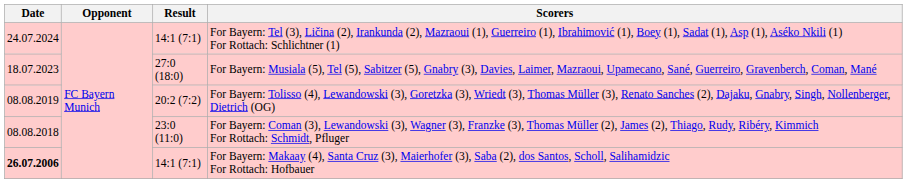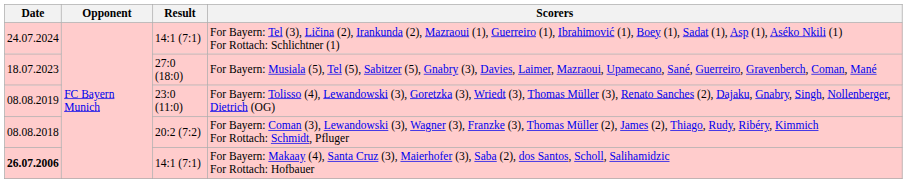(178, 100) 20:2 (7:2) -> (169, 100) 23:0 (11:0)
(169, 132) 23:0 (11:0) -> (178, 132) 20:2 (7:2)
